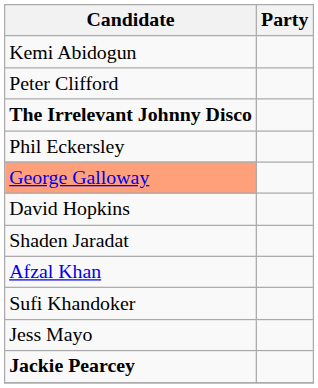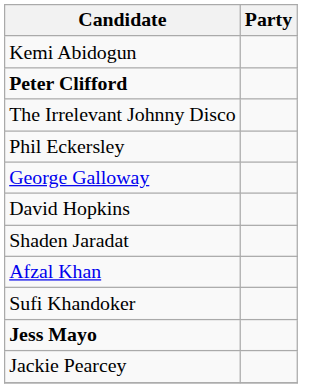(64, 83) normal -> (68, 83) bold
(131, 114) bold -> (122, 114) normal
(79, 177) lightsalmon background -> (79, 177) no background
(51, 334) normal -> (53, 334) bold
(72, 366) bold -> (68, 366) normal
